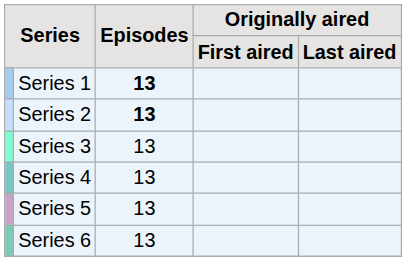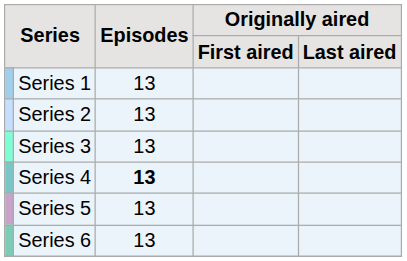(144, 83) bold -> (144, 83) normal
(144, 114) bold -> (144, 114) normal
(144, 177) normal -> (144, 177) bold
